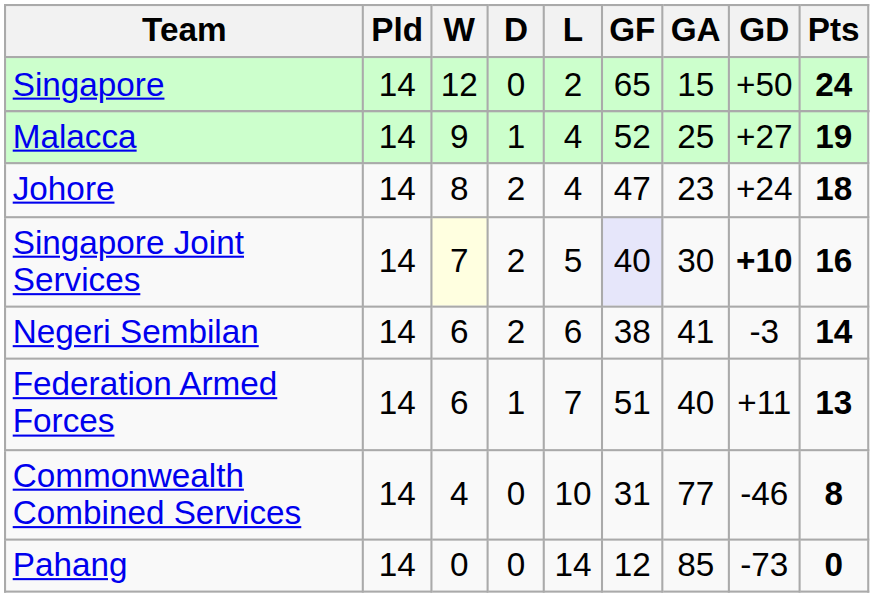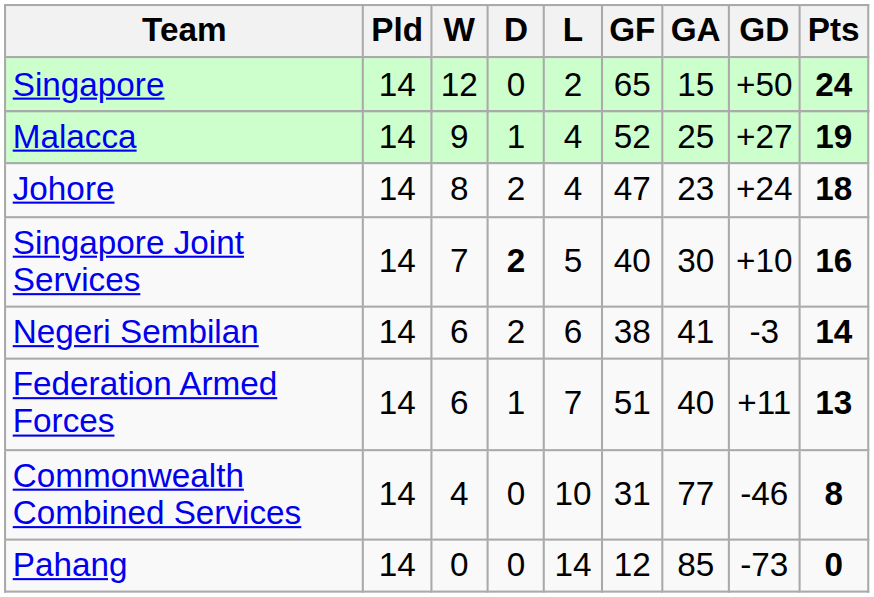(459, 260) lightyellow background -> (459, 260) no background
(516, 260) normal -> (516, 260) bold
(632, 260) lavender background -> (632, 260) no background
(764, 260) bold -> (764, 260) normal
